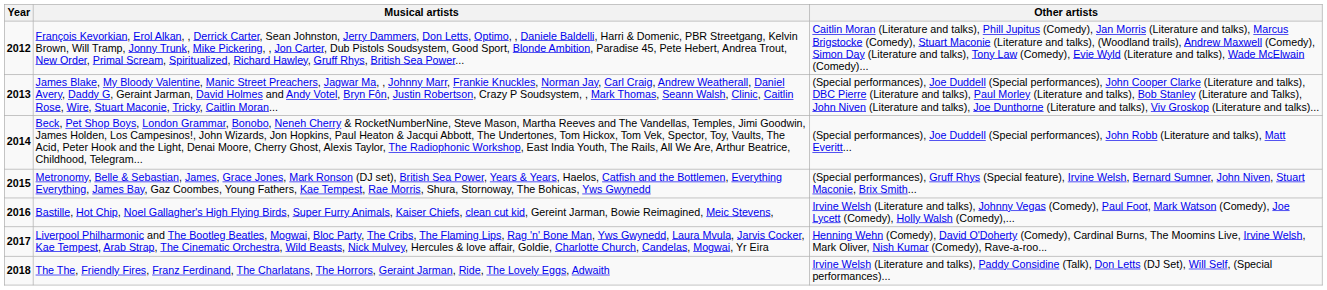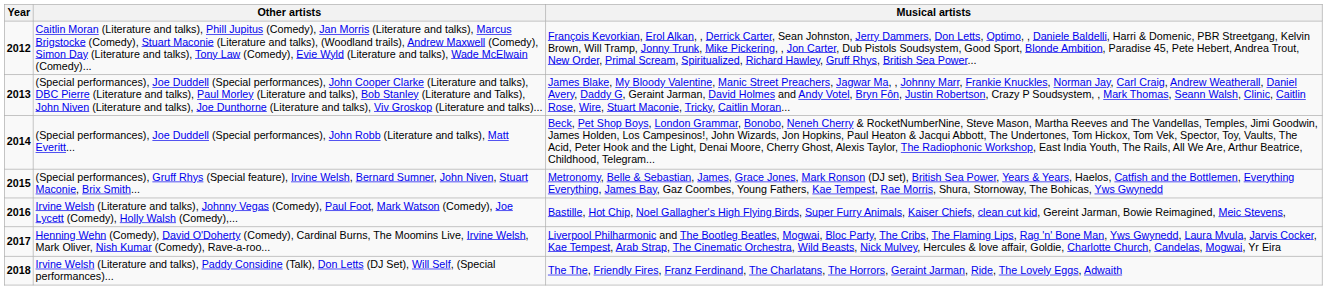columns swapped: (422, 13) <-> (1066, 13)
